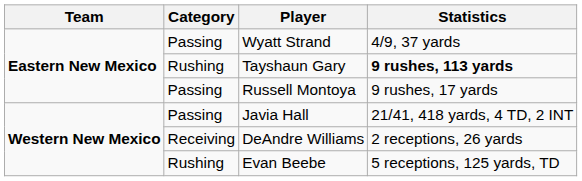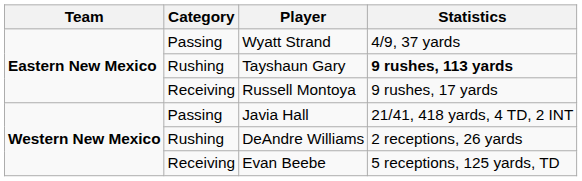(195, 90) Passing -> (201, 90) Receiving
(201, 138) Receiving -> (196, 138) Rushing
(196, 163) Rushing -> (201, 163) Receiving
